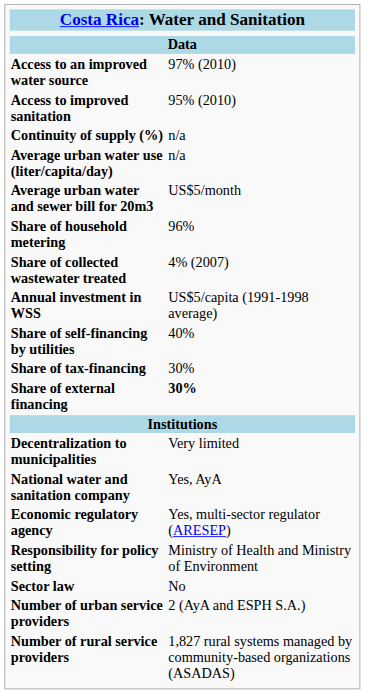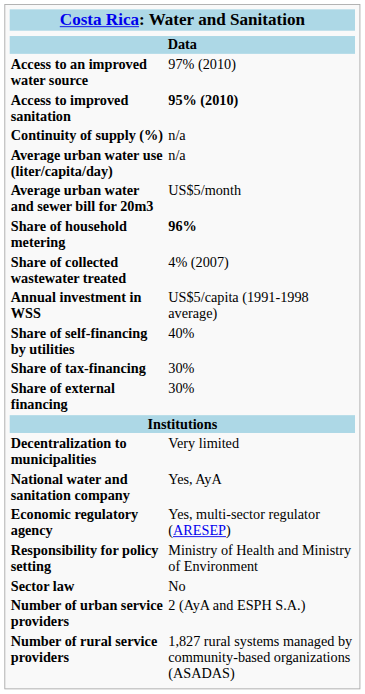(202, 100) normal -> (203, 100) bold
(181, 226) normal -> (183, 226) bold
(183, 388) bold -> (181, 388) normal
